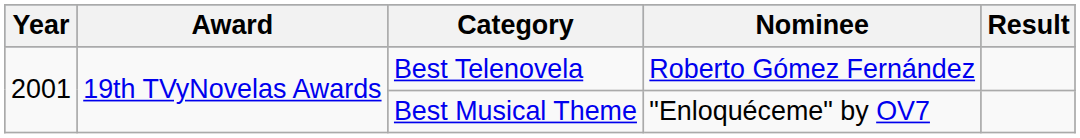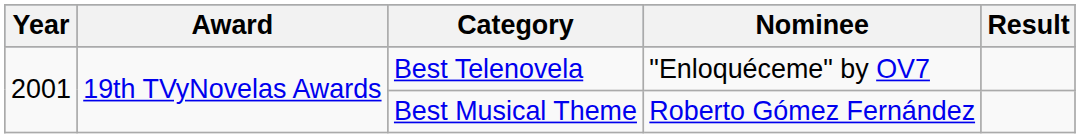(812, 68) Roberto Gómez Fernández -> (790, 68) "Enloquéceme" by OV7
(790, 111) "Enloquéceme" by OV7 -> (812, 111) Roberto Gómez Fernández
